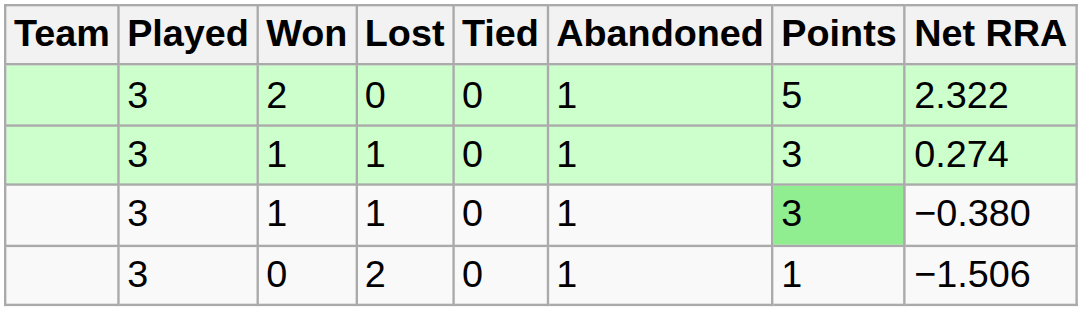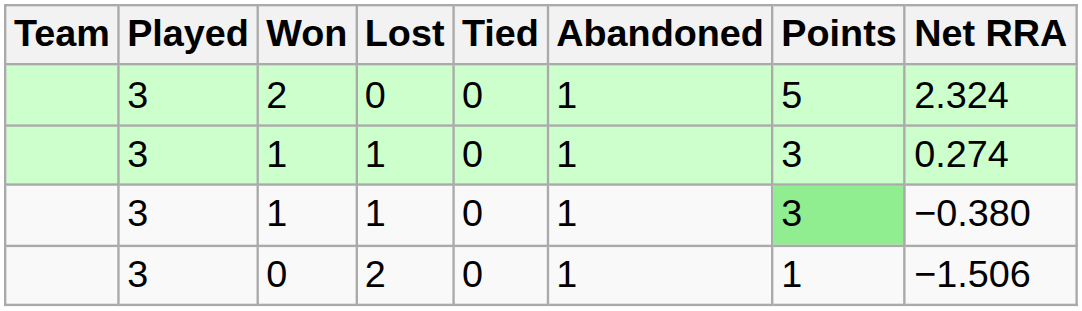(961, 94) 2.322 -> (961, 94) 2.324
